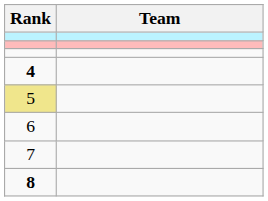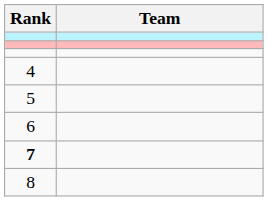(31, 70) bold -> (31, 70) normal
(31, 98) khaki background -> (31, 98) no background
(31, 154) normal -> (31, 154) bold
(31, 182) bold -> (31, 182) normal
